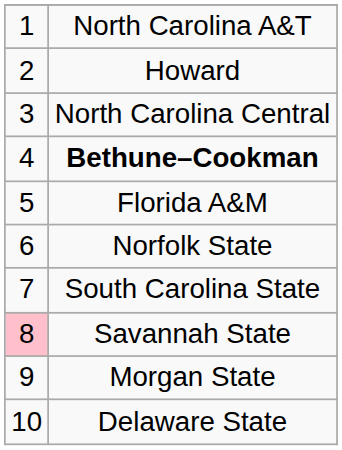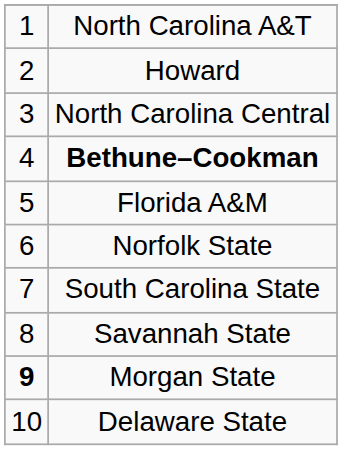(27, 333) pink background -> (27, 333) no background
(27, 377) normal -> (27, 377) bold
